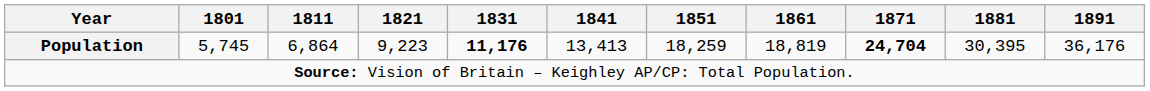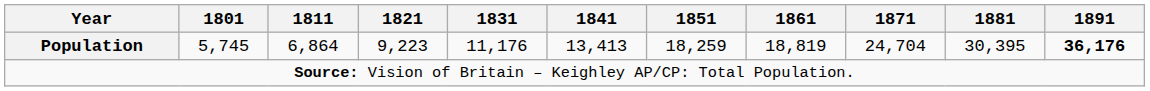(497, 46) bold -> (497, 46) normal
(895, 46) bold -> (895, 46) normal
(1095, 46) normal -> (1095, 46) bold
